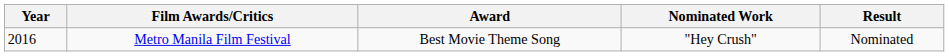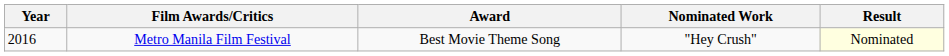(882, 39) no background -> (882, 39) lightyellow background
